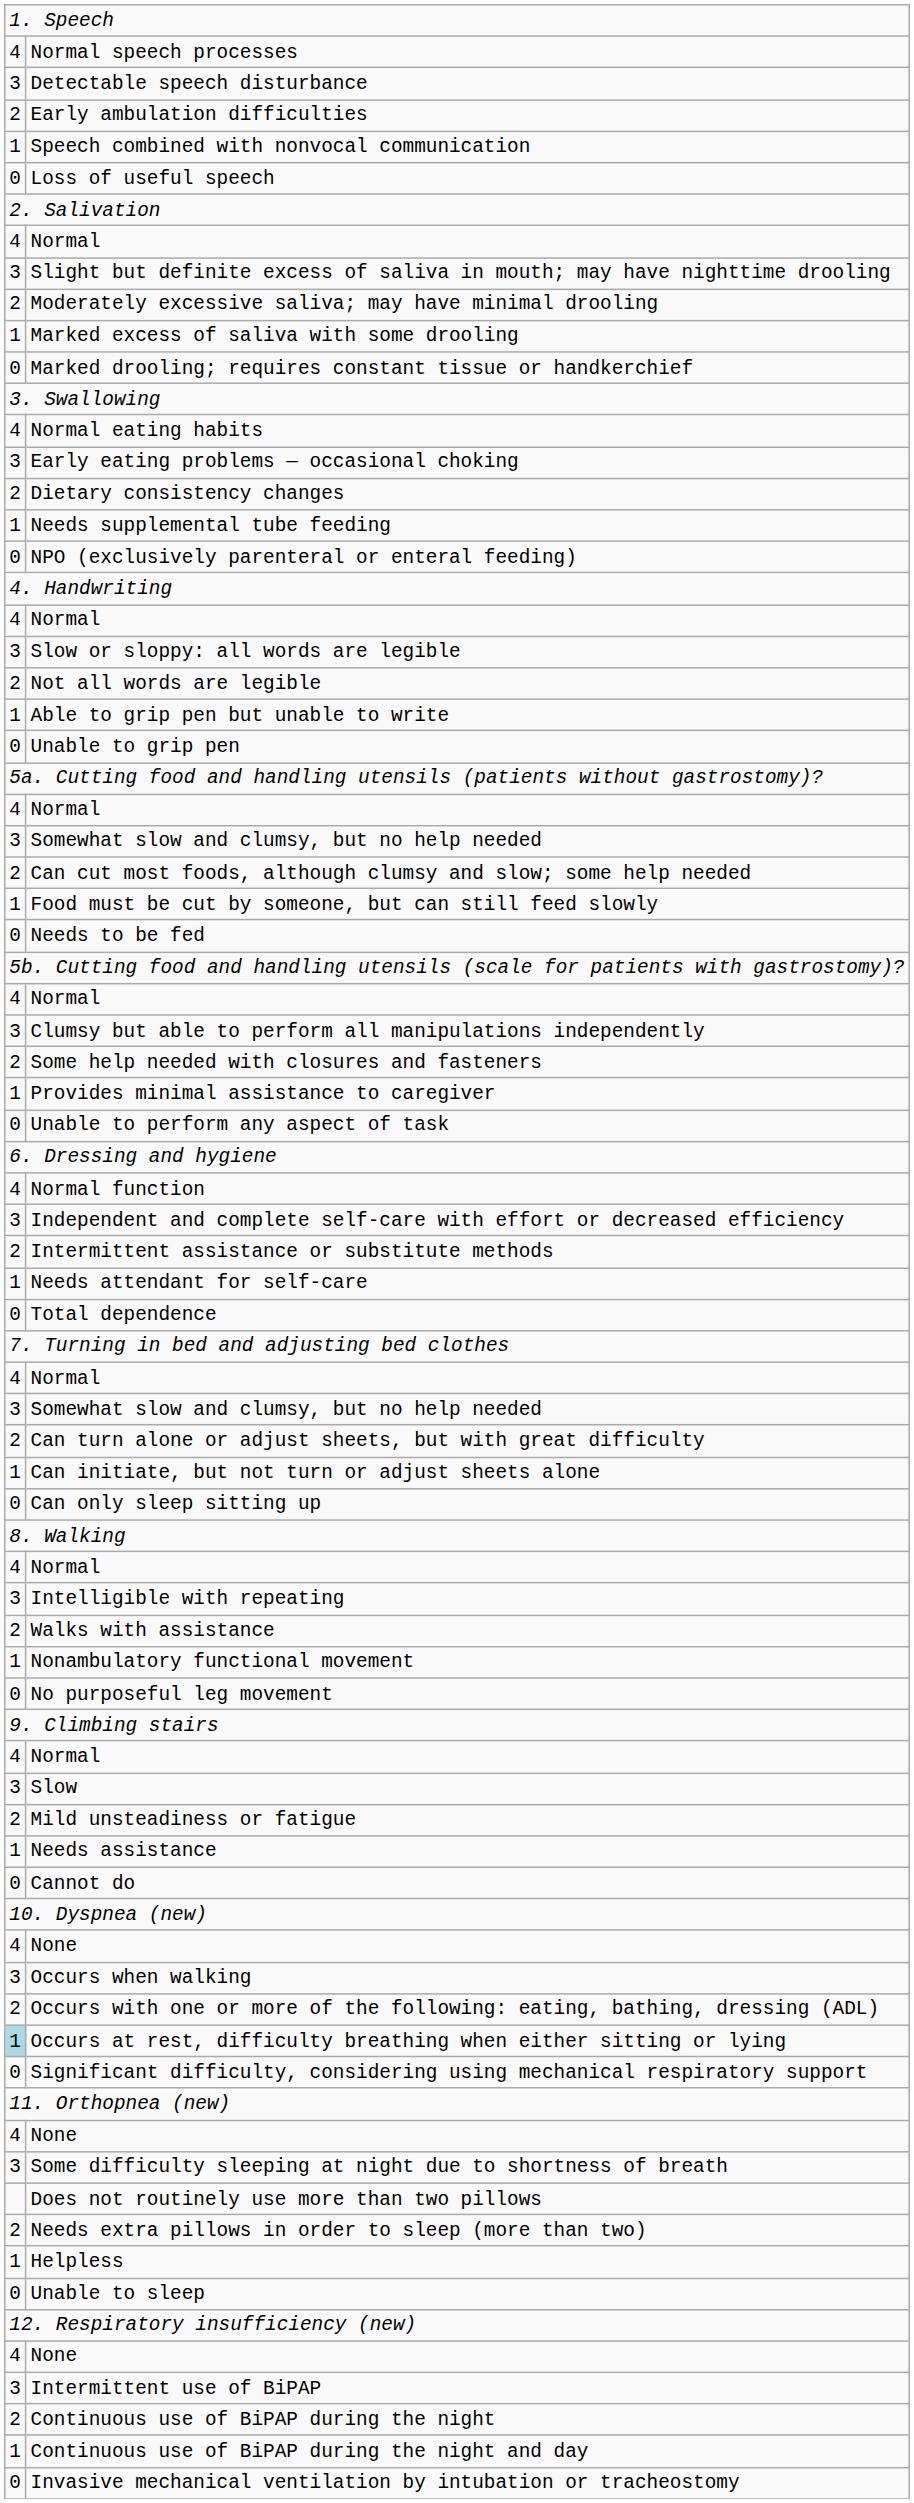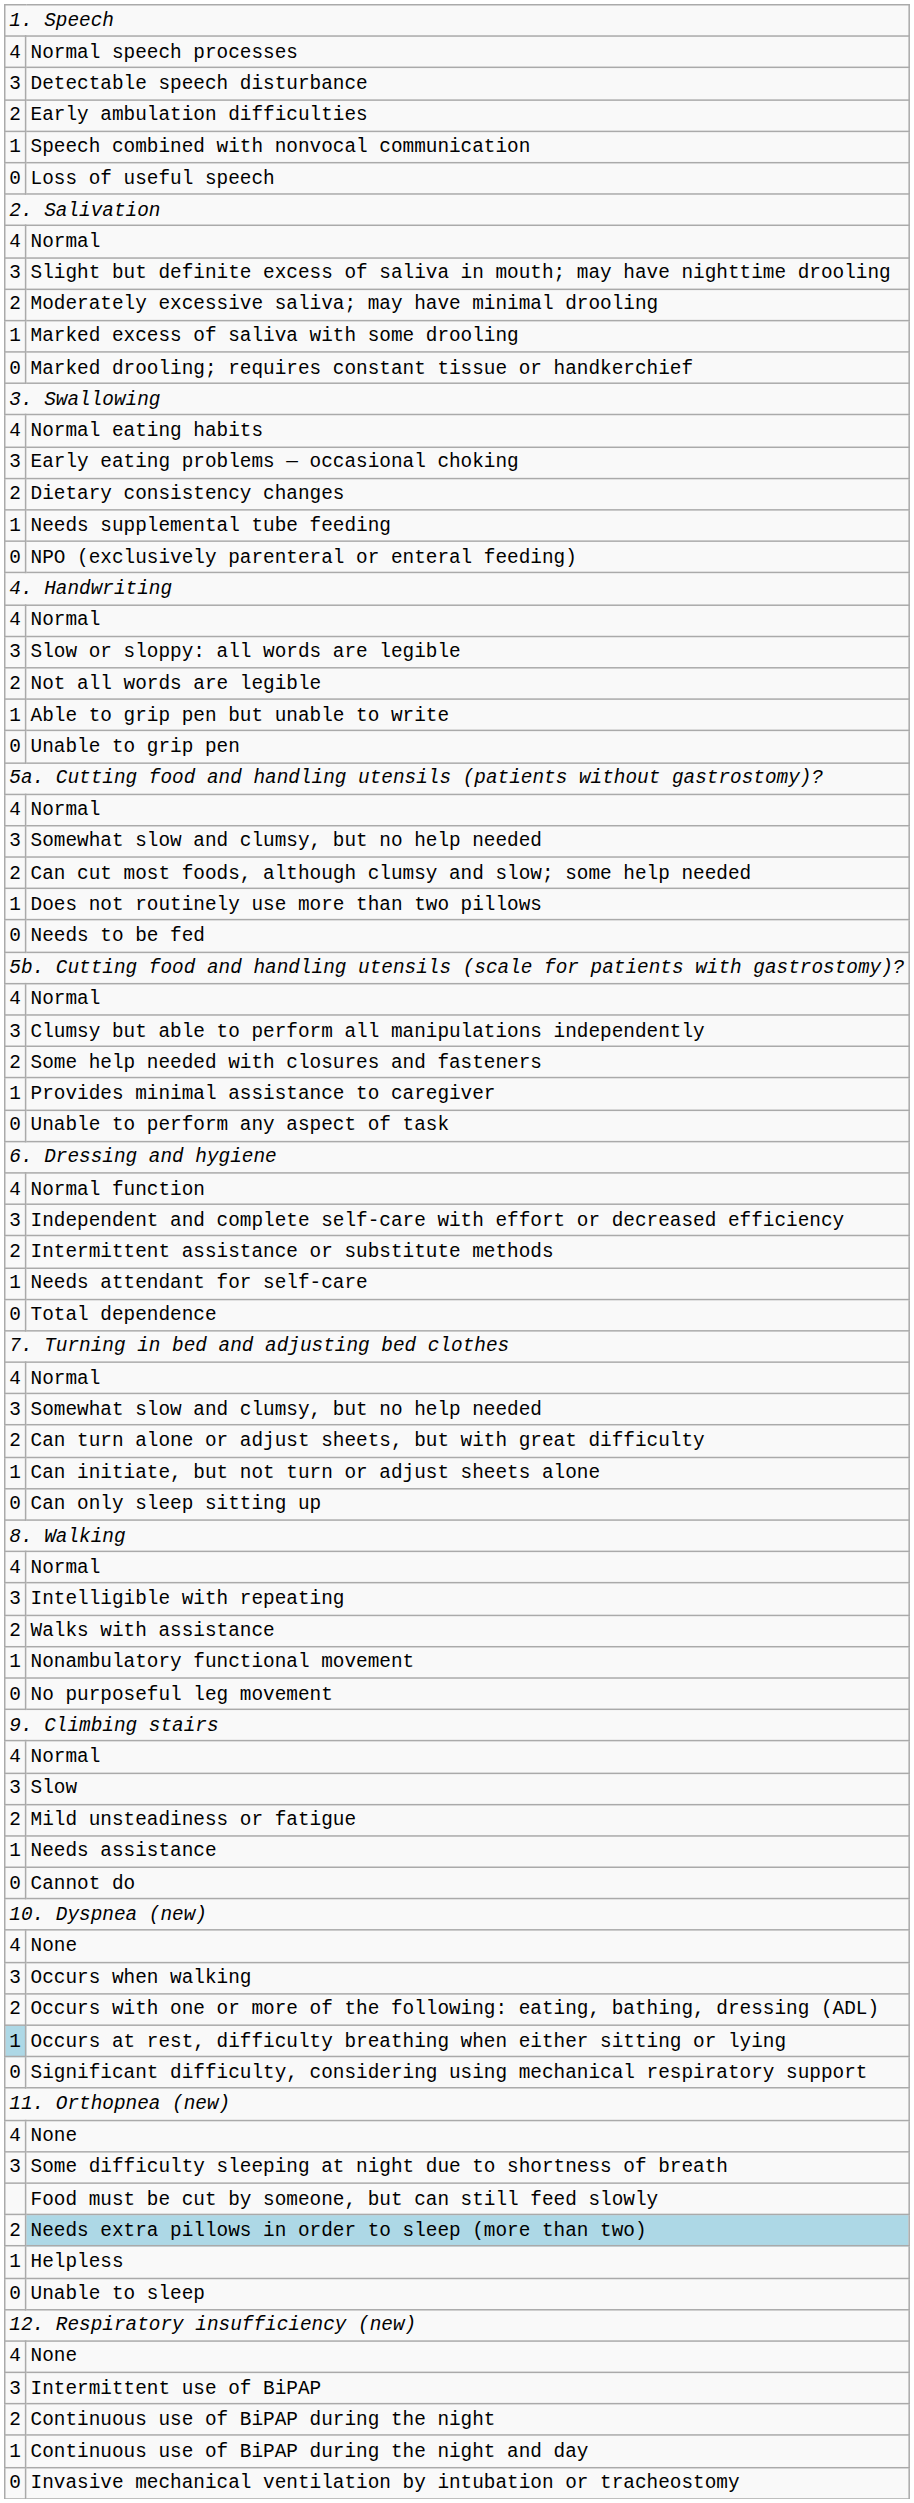(344, 904) Food must be cut by someone, but can still feed slowly -> (286, 904) Does not routinely use more than two pillows
(286, 2199) Does not routinely use more than two pillows -> (344, 2199) Food must be cut by someone, but can still feed slowly
(339, 2230) no background -> (339, 2230) lightblue background
